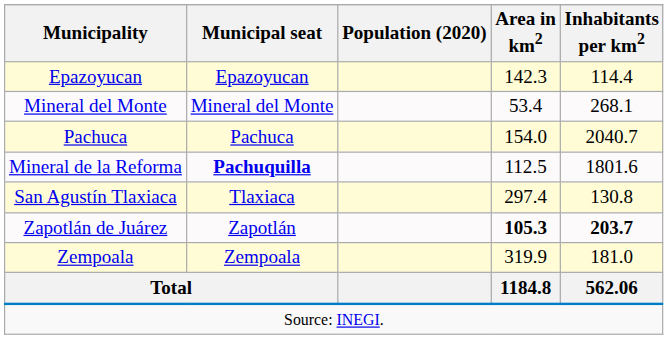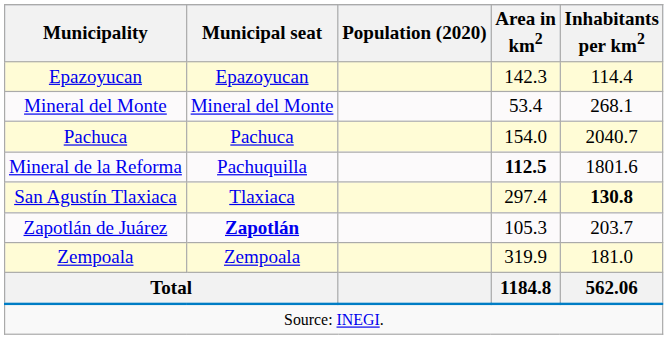(262, 166) bold -> (262, 166) normal
(526, 166) normal -> (526, 166) bold
(612, 197) normal -> (612, 197) bold
(262, 227) normal -> (262, 227) bold
(526, 227) bold -> (526, 227) normal
(612, 227) bold -> (612, 227) normal
